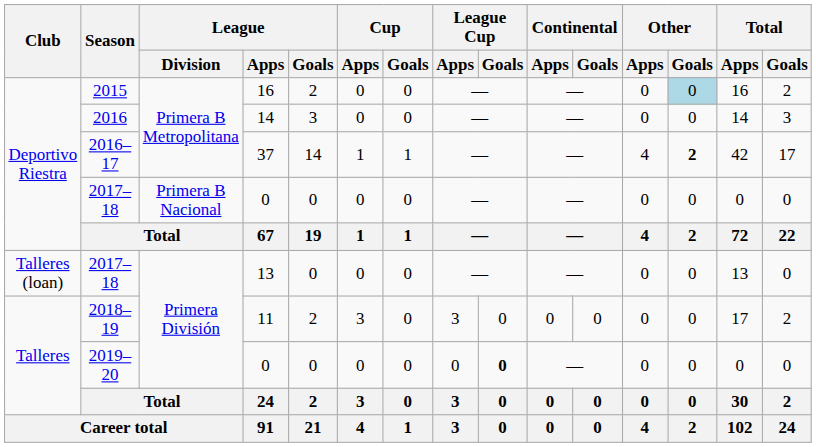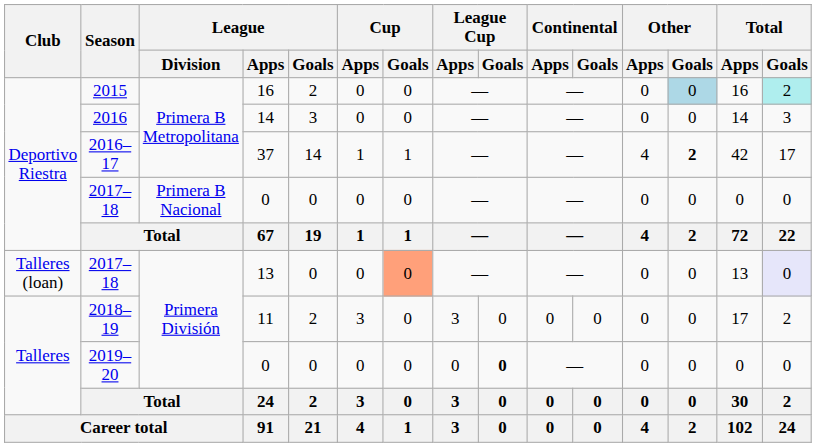(787, 90) no background -> (787, 90) paleturquoise background
(408, 273) no background -> (408, 273) lightsalmon background
(787, 273) no background -> (787, 273) lavender background
